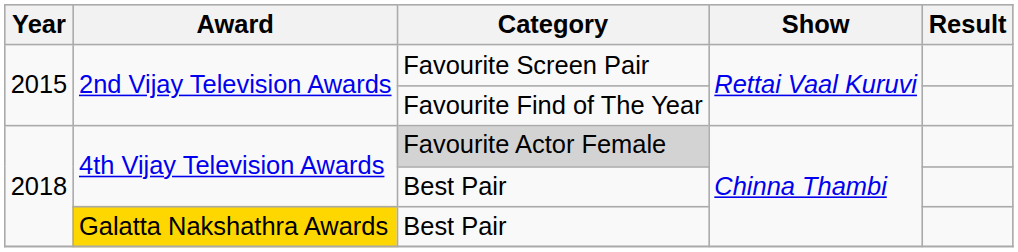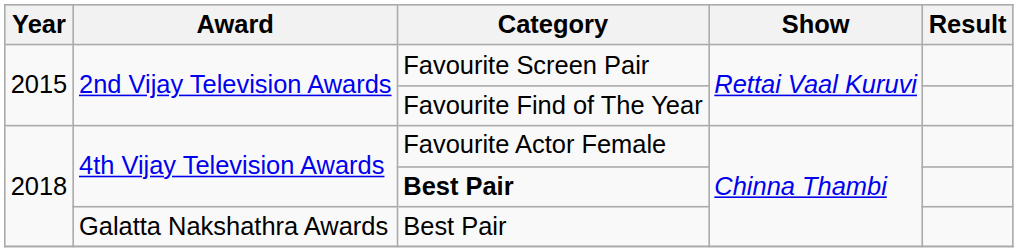(535, 145) lightgrey background -> (535, 145) no background
(455, 186) normal -> (458, 186) bold
(234, 226) gold background -> (234, 226) no background
